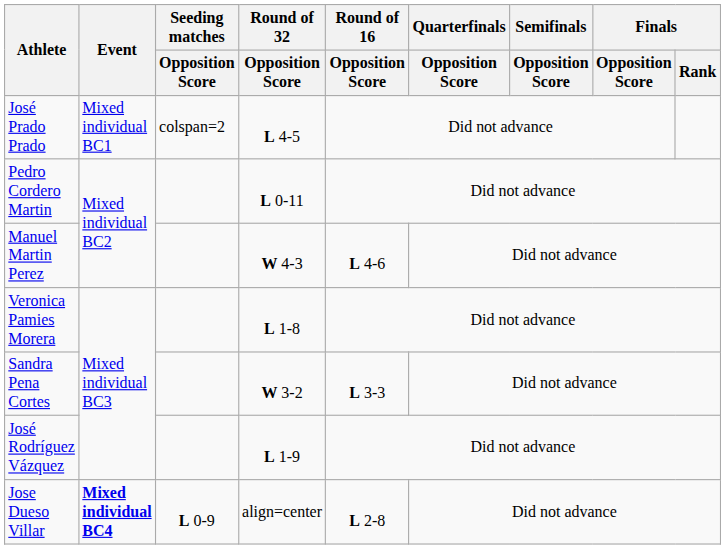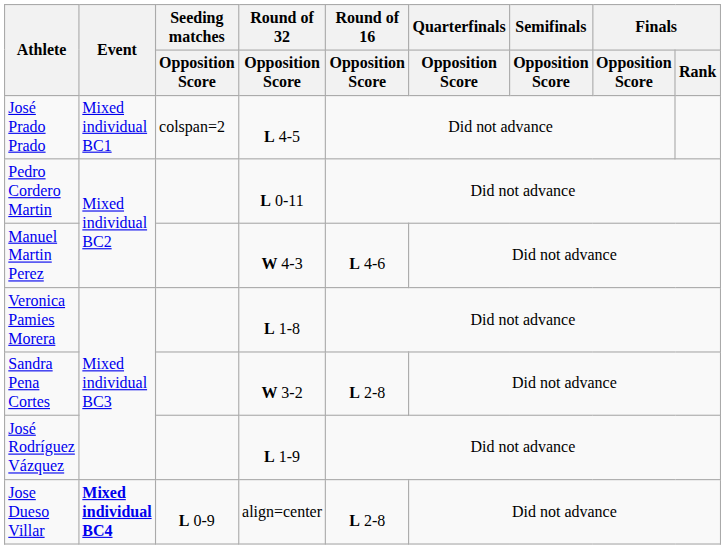(367, 393) L 3-3 -> (367, 393) L 2-8
